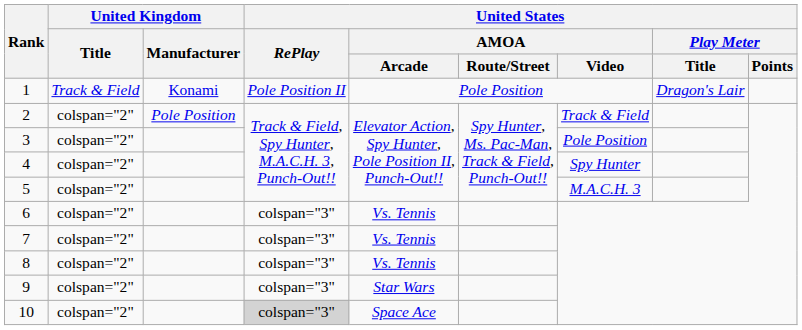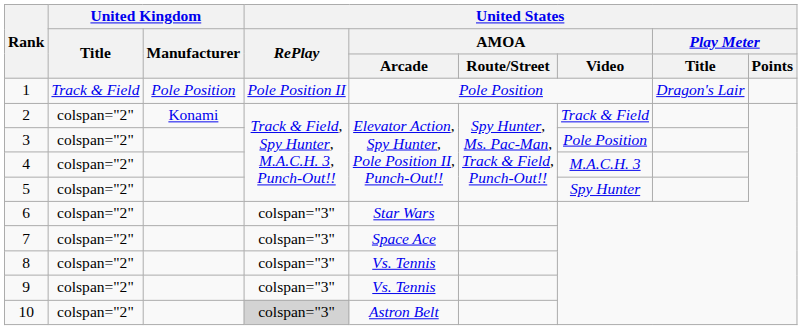(193, 90) Konami -> (193, 90) Pole Position
(193, 115) Pole Position -> (193, 115) Konami
(605, 164) Spy Hunter -> (605, 164) M.A.C.H. 3
(605, 189) M.A.C.H. 3 -> (605, 189) Spy Hunter
(404, 213) Vs. Tennis -> (404, 213) Star Wars
(404, 238) Vs. Tennis -> (404, 238) Space Ace
(404, 287) Star Wars -> (404, 287) Vs. Tennis
(404, 312) Space Ace -> (404, 312) Astron Belt
